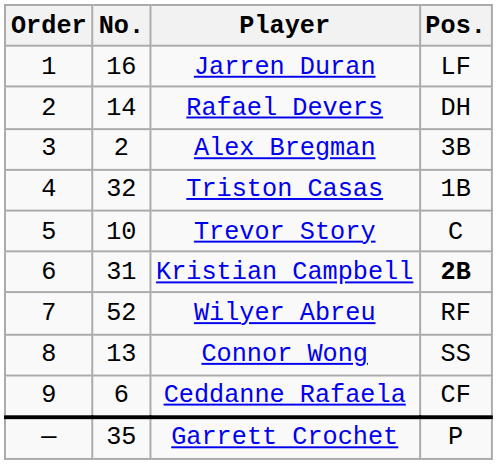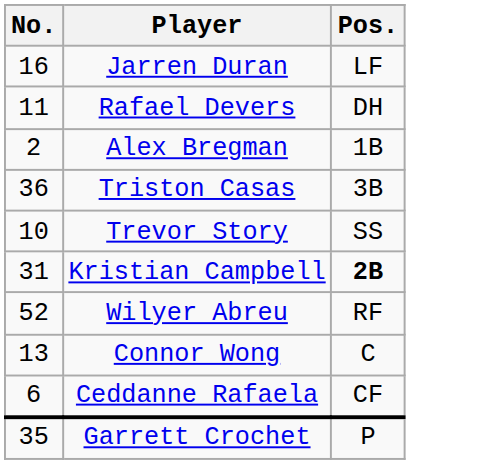- column: (49, 26)
(121, 108) 14 -> (34, 108) 11
(456, 149) 3B -> (368, 149) 1B
(121, 190) 32 -> (34, 190) 36
(456, 190) 1B -> (368, 190) 3B
(456, 231) C -> (368, 231) SS
(456, 354) SS -> (368, 354) C
